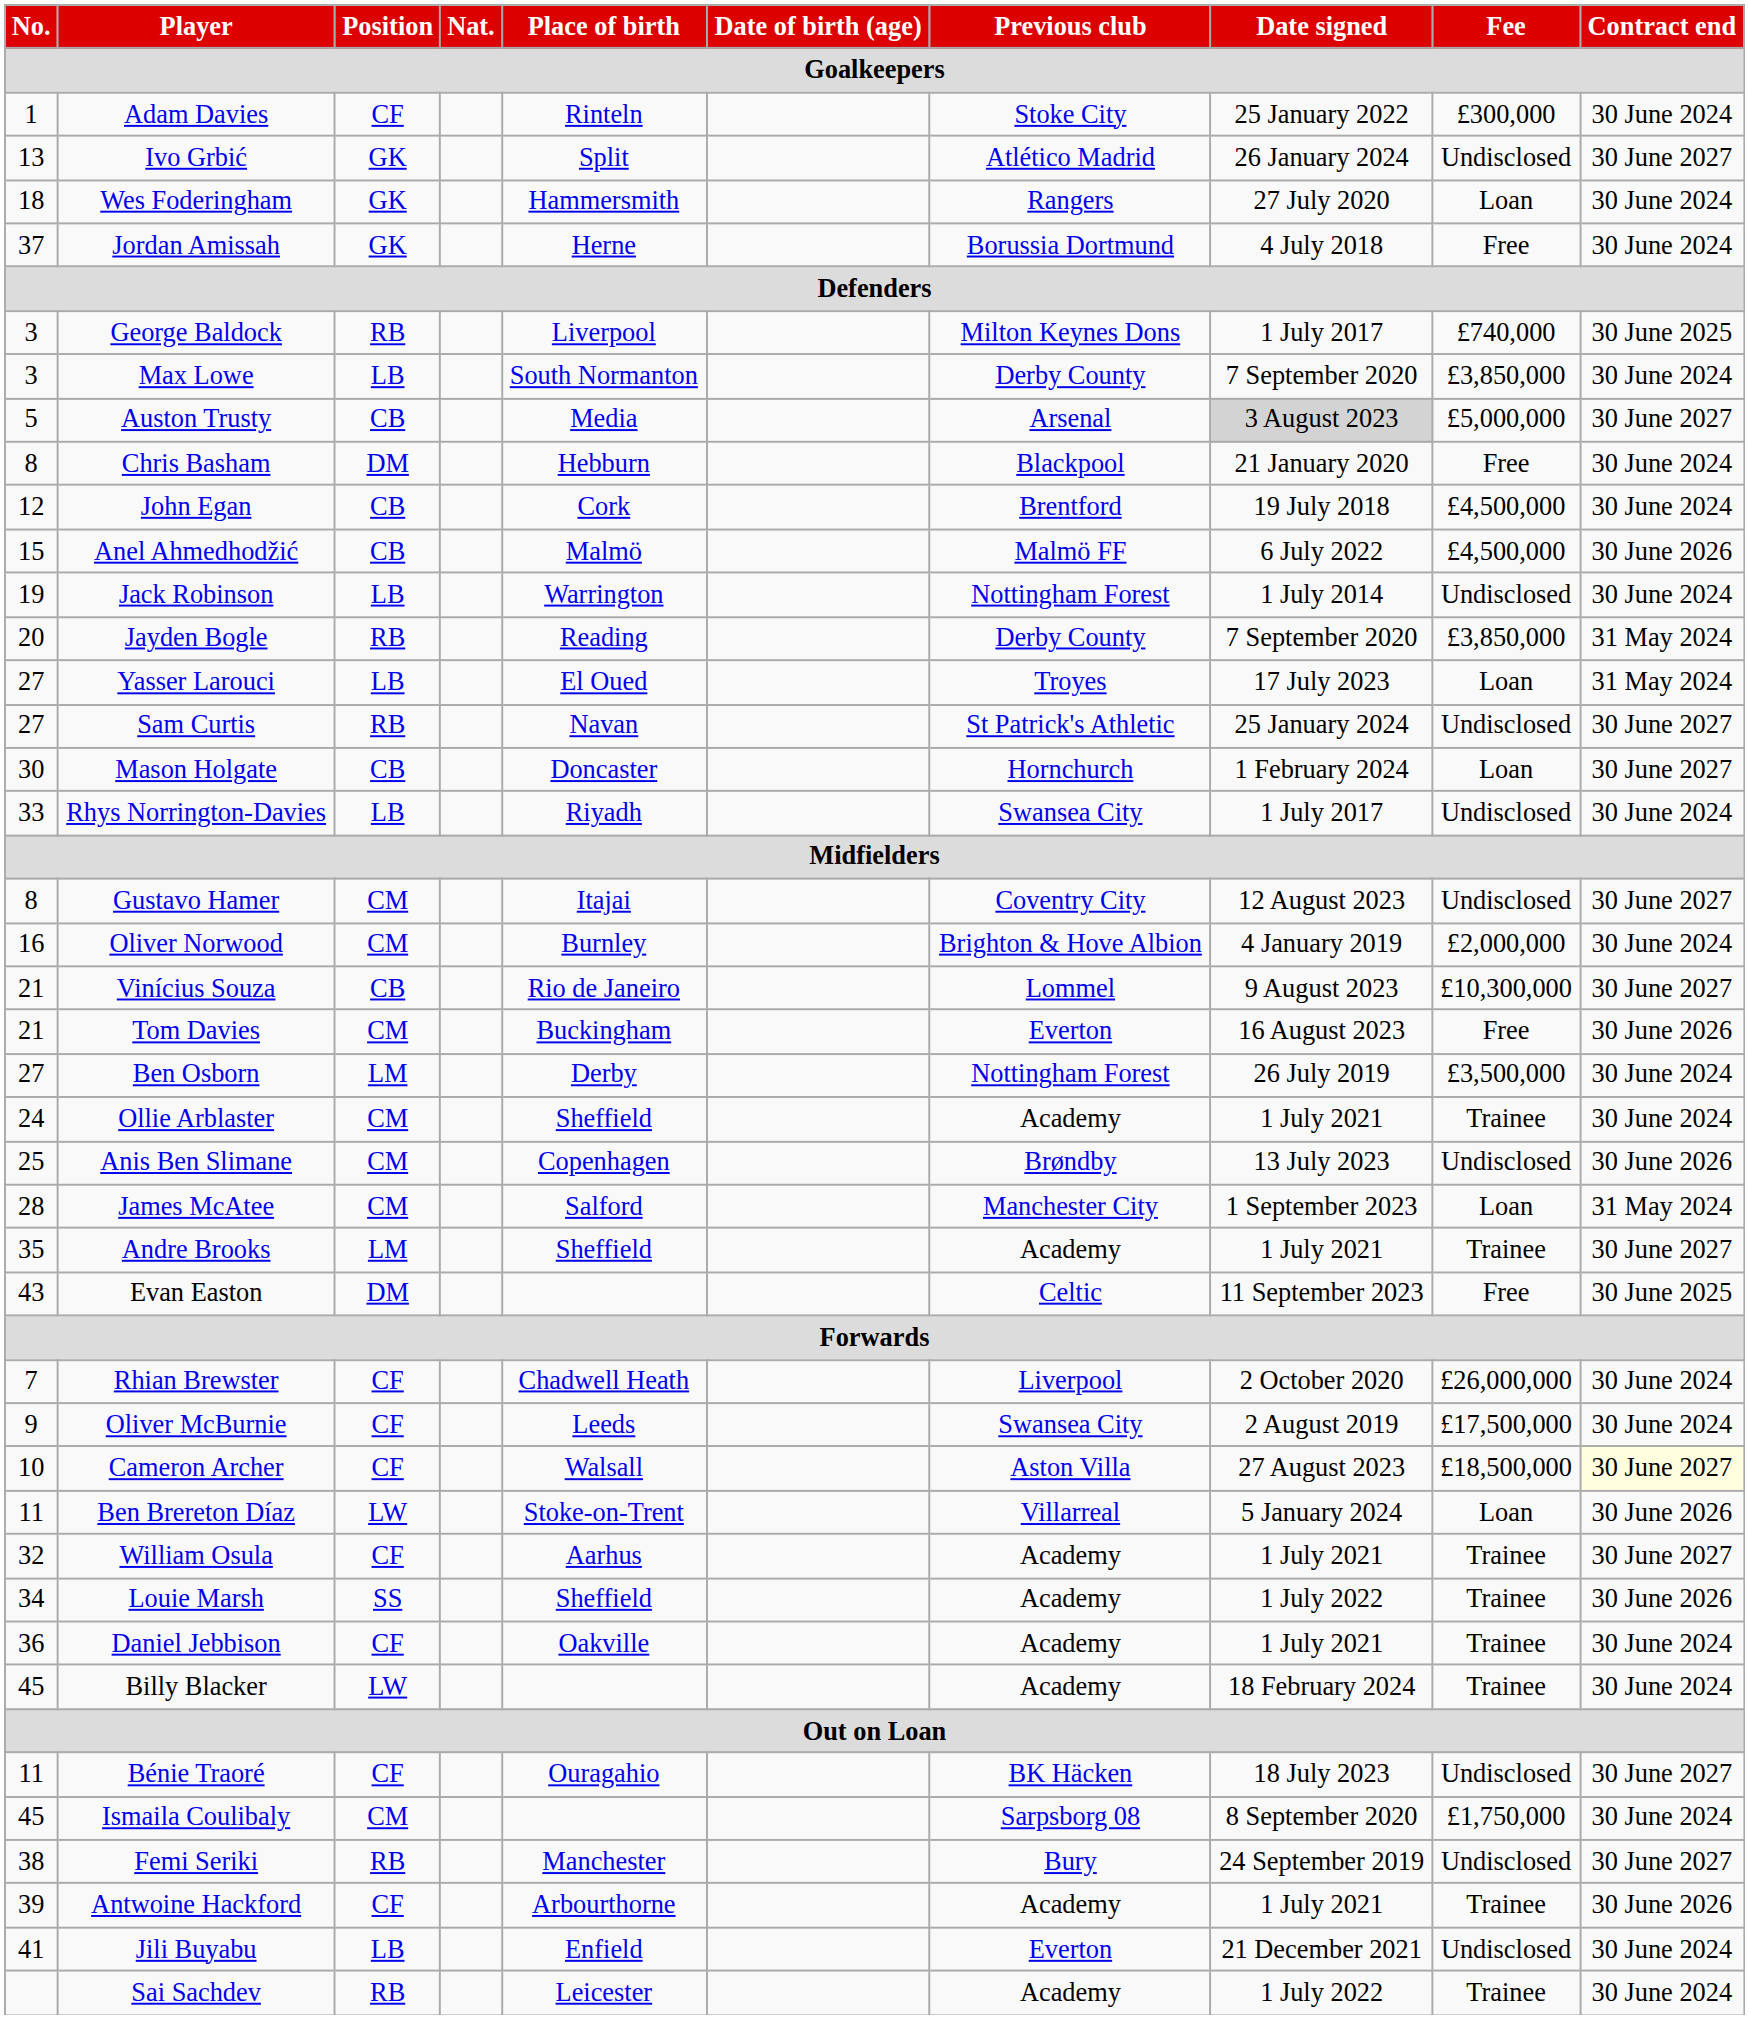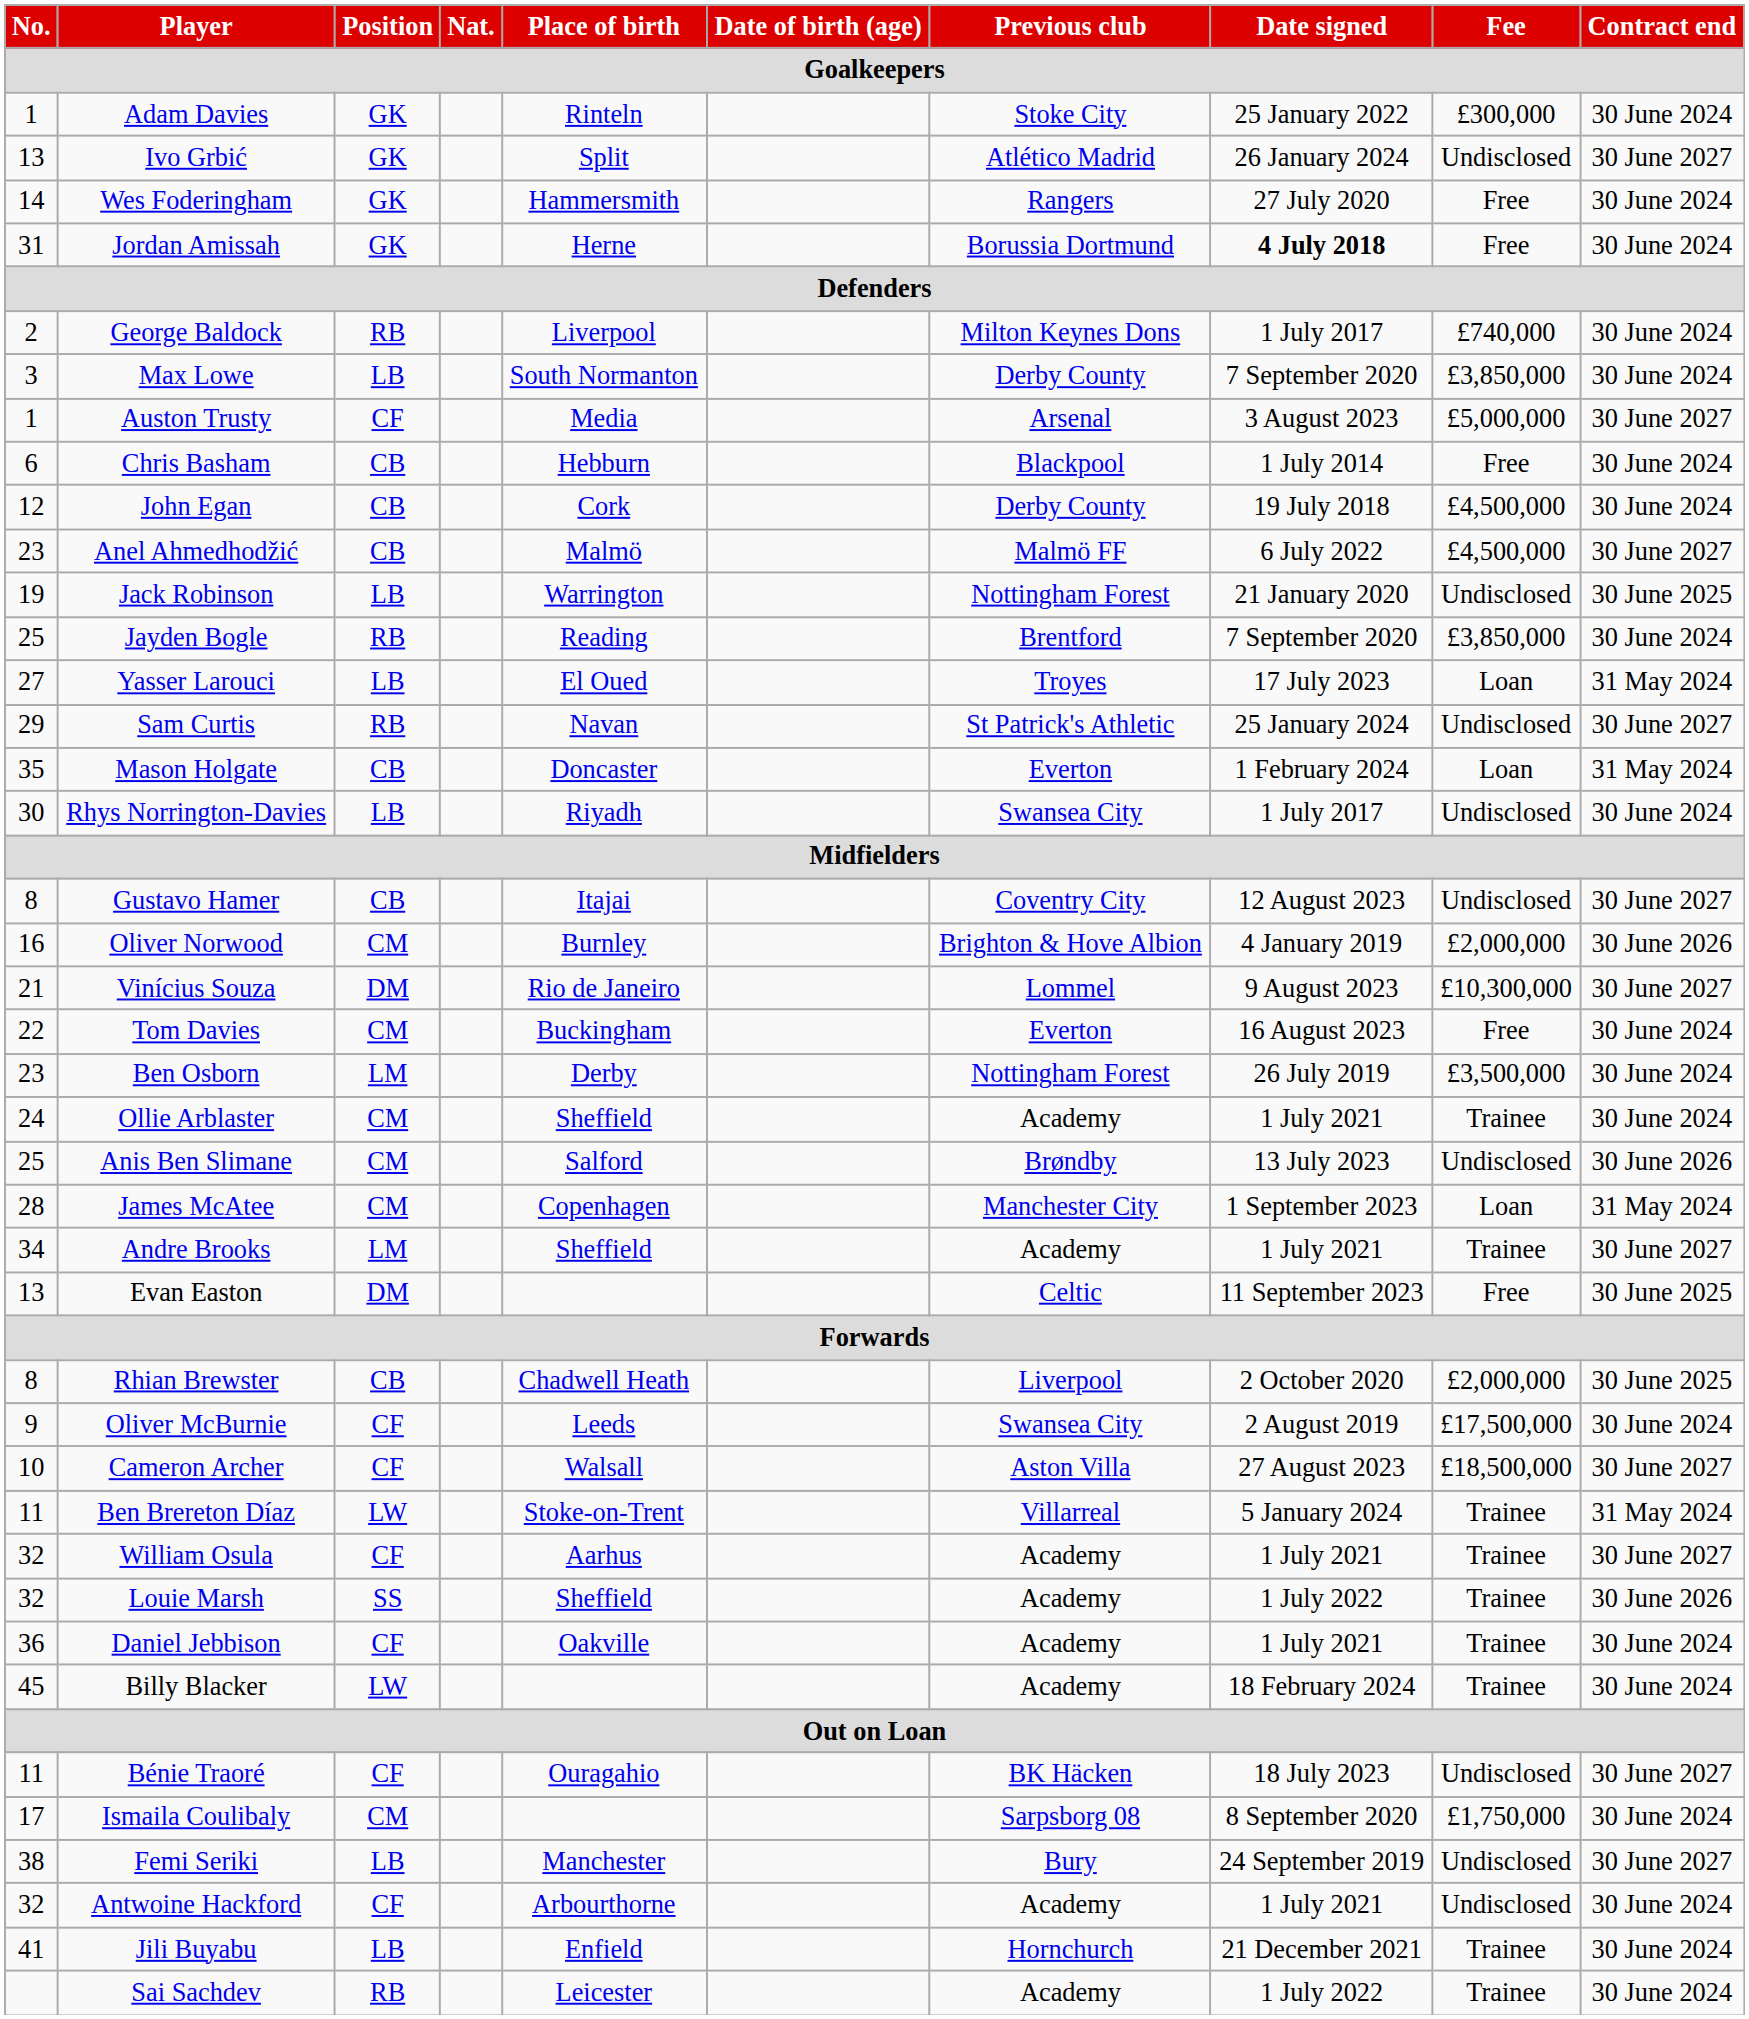(388, 113) CF -> (388, 113) GK
(31, 200) 18 -> (31, 200) 14
(1506, 200) Loan -> (1506, 200) Free
(31, 244) 37 -> (31, 244) 31
(1322, 244) normal -> (1322, 244) bold
(31, 331) 3 -> (31, 331) 2
(1662, 331) 30 June 2025 -> (1662, 331) 30 June 2024
(31, 419) 5 -> (31, 419) 1
(388, 419) CB -> (388, 419) CF
(1322, 419) lightgrey background -> (1322, 419) no background
(31, 462) 8 -> (31, 462) 6
(388, 462) DM -> (388, 462) CB
(1322, 462) 21 January 2020 -> (1322, 462) 1 July 2014
(1070, 506) Brentford -> (1070, 506) Derby County
(31, 550) 15 -> (31, 550) 23
(1662, 550) 30 June 2026 -> (1662, 550) 30 June 2027
(1322, 593) 1 July 2014 -> (1322, 593) 21 January 2020
(1662, 593) 30 June 2024 -> (1662, 593) 30 June 2025
(31, 637) 20 -> (31, 637) 25
(1070, 637) Derby County -> (1070, 637) Brentford
(1662, 637) 31 May 2024 -> (1662, 637) 30 June 2024
(31, 724) 27 -> (31, 724) 29
(31, 768) 30 -> (31, 768) 35
(1070, 768) Hornchurch -> (1070, 768) Everton
(1662, 768) 30 June 2027 -> (1662, 768) 31 May 2024
(31, 812) 33 -> (31, 812) 30
(388, 899) CM -> (388, 899) CB
(1662, 943) 30 June 2024 -> (1662, 943) 30 June 2026
(388, 987) CB -> (388, 987) DM
(31, 1030) 21 -> (31, 1030) 22
(1662, 1030) 30 June 2026 -> (1662, 1030) 30 June 2024
(31, 1074) 27 -> (31, 1074) 23
(604, 1161) Copenhagen -> (604, 1161) Salford
(604, 1205) Salford -> (604, 1205) Copenhagen
(31, 1249) 35 -> (31, 1249) 34
(31, 1292) 43 -> (31, 1292) 13
(31, 1380) 7 -> (31, 1380) 8
(388, 1380) CF -> (388, 1380) CB
(1506, 1380) £26,000,000 -> (1506, 1380) £2,000,000
(1662, 1380) 30 June 2024 -> (1662, 1380) 30 June 2025
(1662, 1467) lightyellow background -> (1662, 1467) no background
(1506, 1511) Loan -> (1506, 1511) Trainee
(1662, 1511) 30 June 2026 -> (1662, 1511) 31 May 2024
(31, 1598) 34 -> (31, 1598) 32
(31, 1817) 45 -> (31, 1817) 17
(388, 1860) RB -> (388, 1860) LB
(31, 1904) 39 -> (31, 1904) 32
(1506, 1904) Trainee -> (1506, 1904) Undisclosed
(1662, 1904) 30 June 2026 -> (1662, 1904) 30 June 2024
(1070, 1948) Everton -> (1070, 1948) Hornchurch
(1506, 1948) Undisclosed -> (1506, 1948) Trainee
